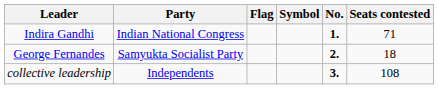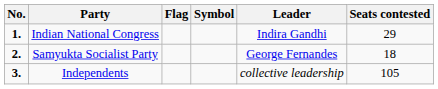columns swapped: (334, 14) <-> (59, 14)
(390, 34) 71 -> (390, 34) 29
(390, 73) 108 -> (390, 73) 105
